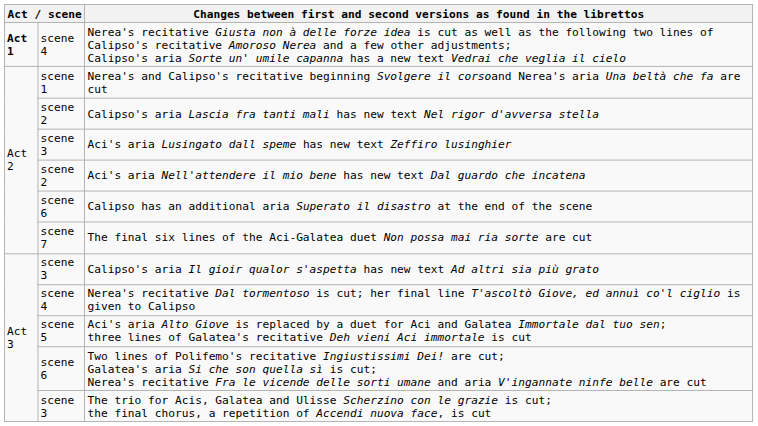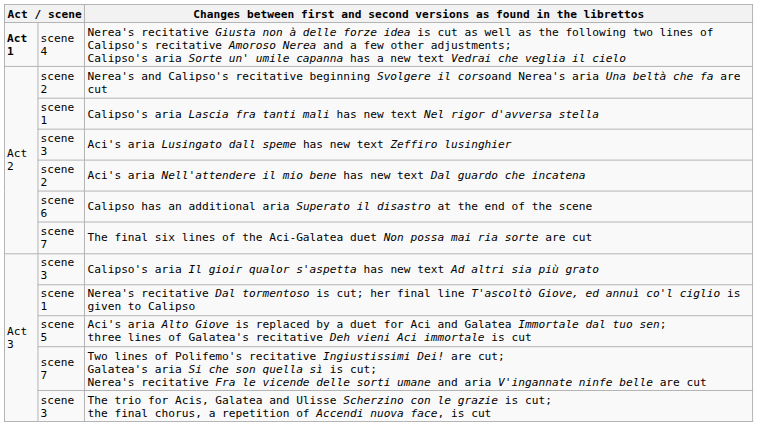(57, 82) scene 1 -> (57, 82) scene 2
(57, 113) scene 2 -> (57, 113) scene 1
(57, 300) scene 4 -> (57, 300) scene 1
(57, 369) scene 6 -> (57, 369) scene 7
